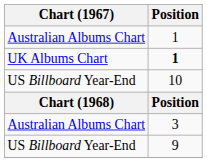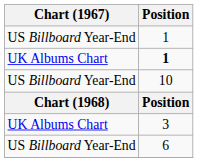(76, 37) Australian Albums Chart -> (72, 37) US Billboard Year-End
(76, 124) Australian Albums Chart -> (58, 124) UK Albums Chart
(175, 146) 9 -> (166, 146) 6
